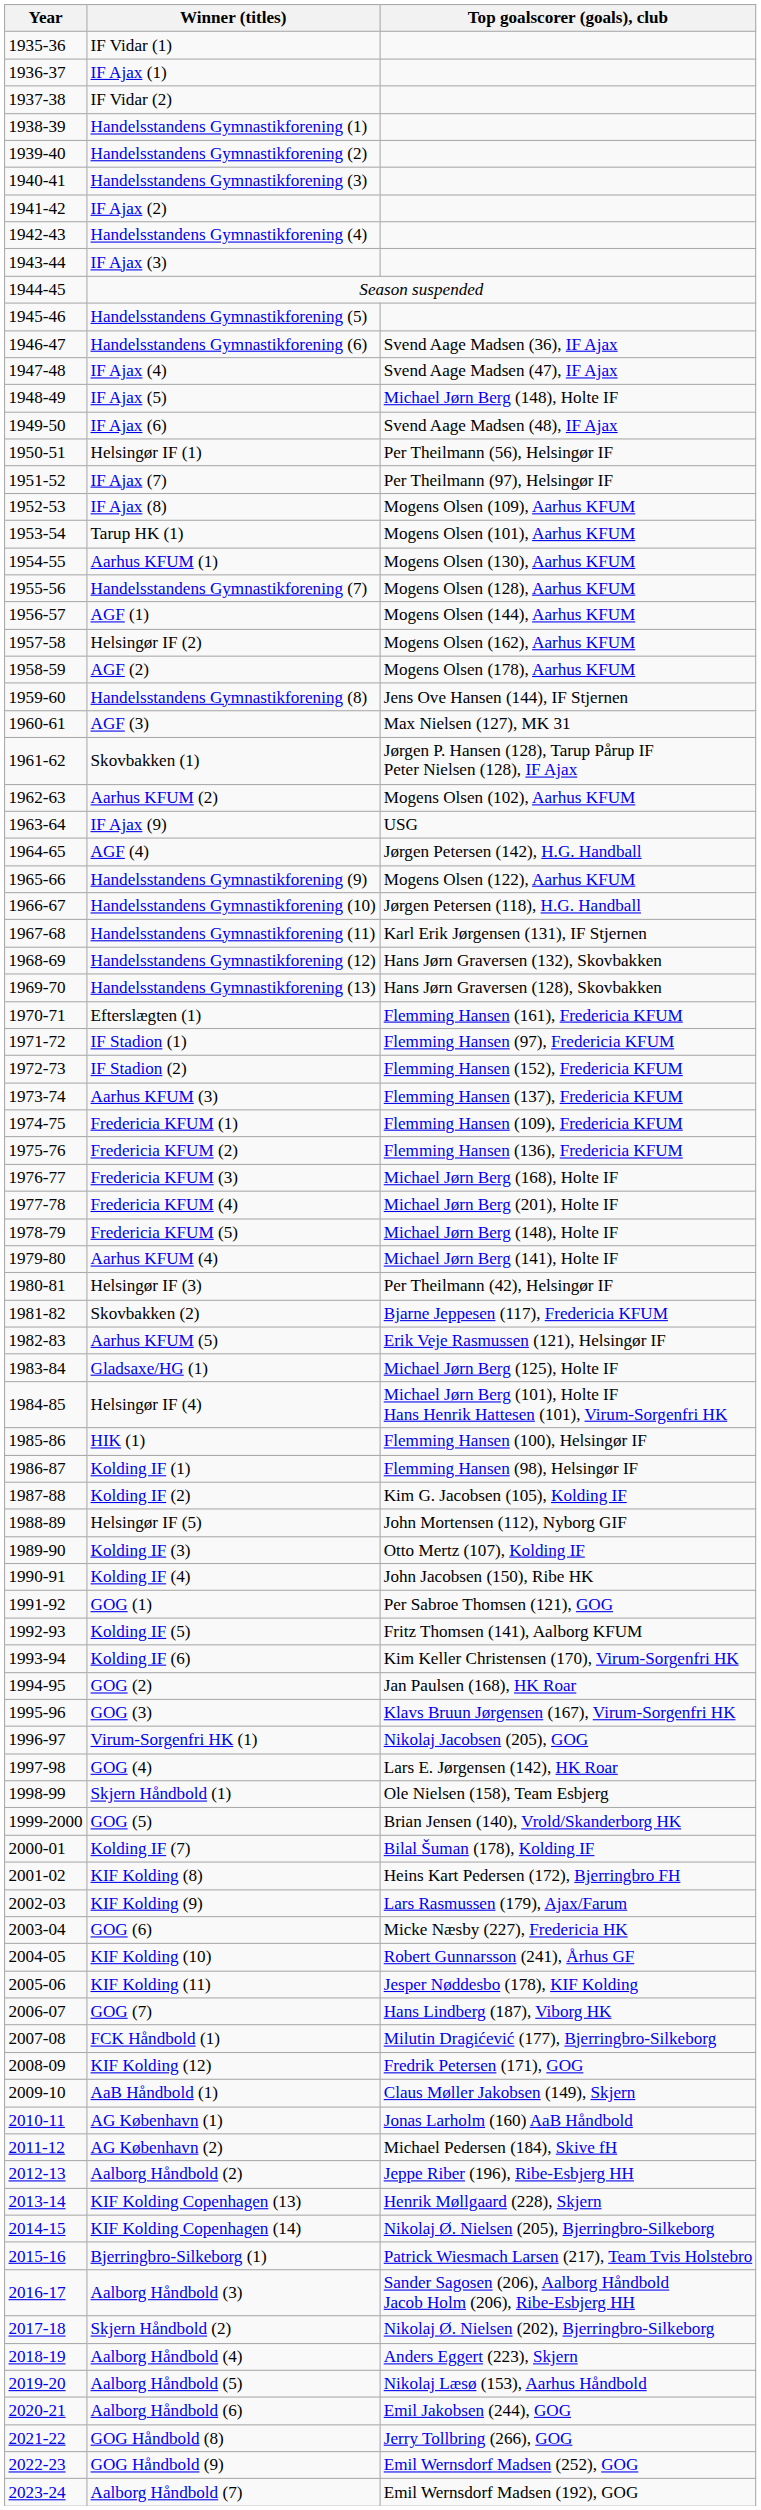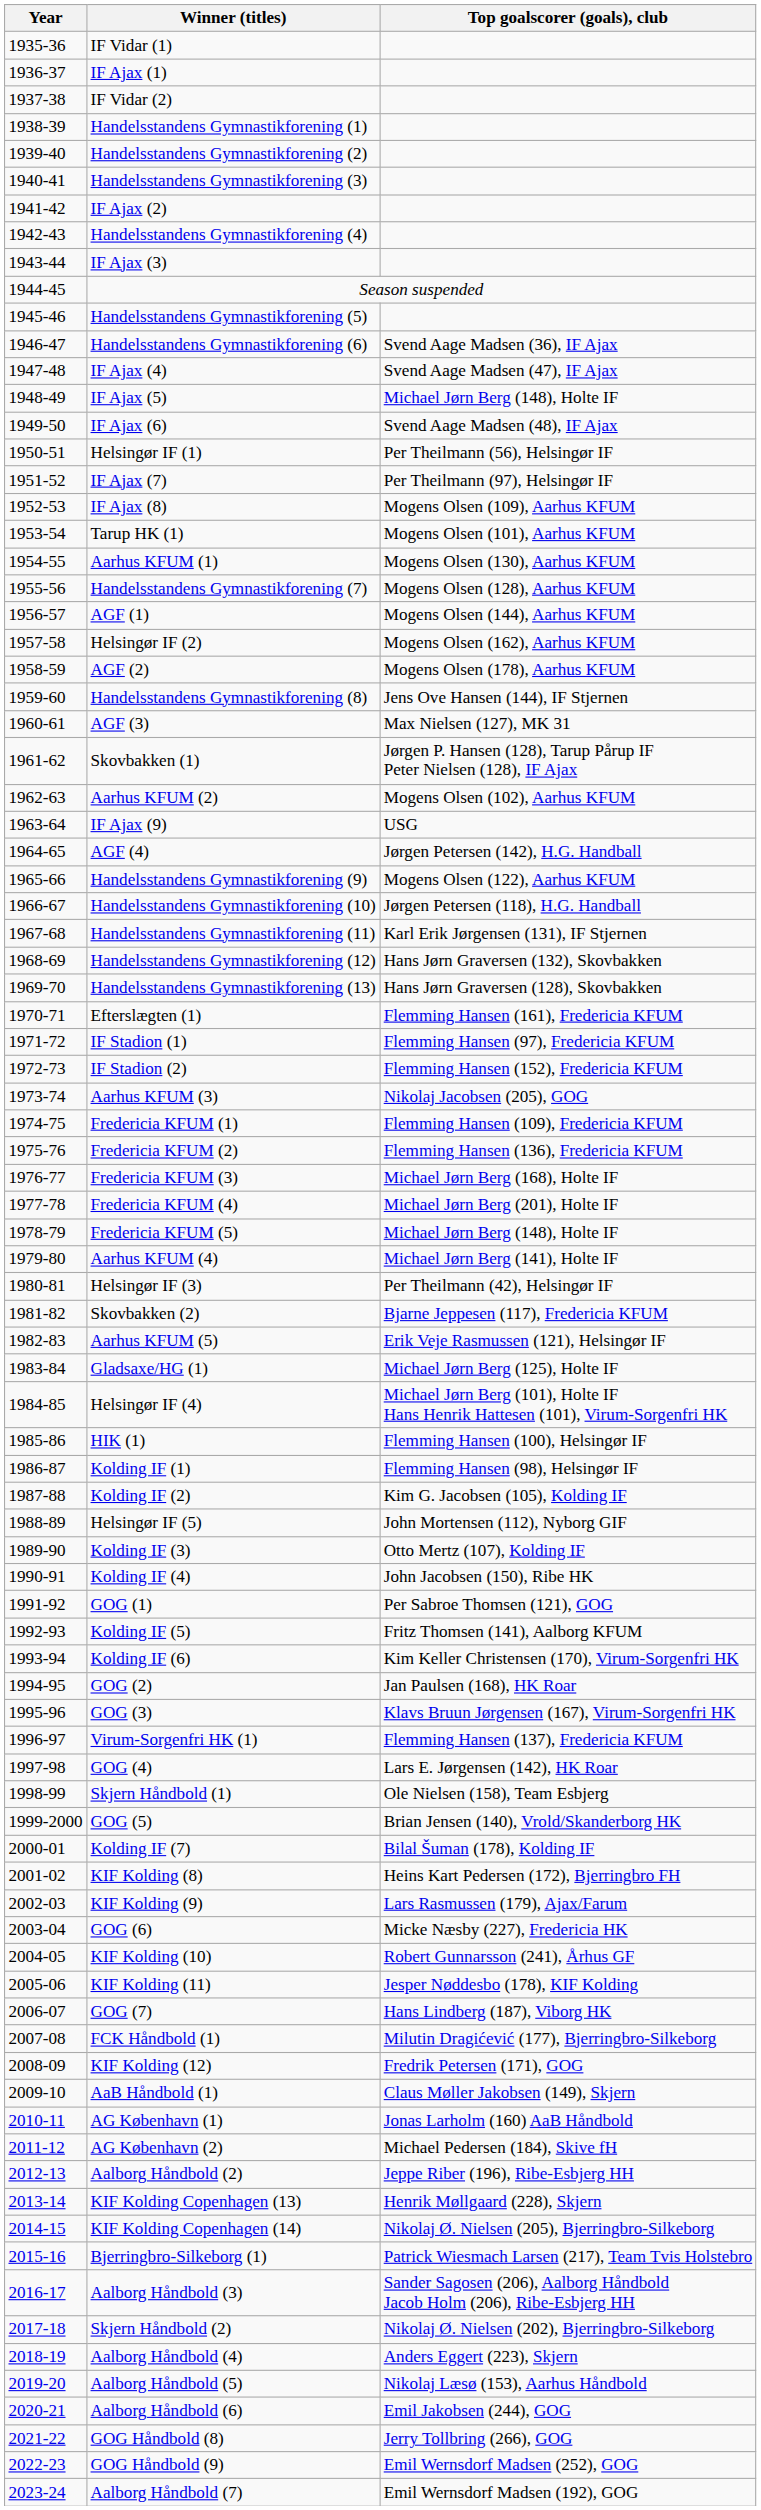(533, 1096) Flemming Hansen (137), Fredericia KFUM -> (486, 1096) Nikolaj Jacobsen (205), GOG
(486, 1739) Nikolaj Jacobsen (205), GOG -> (533, 1739) Flemming Hansen (137), Fredericia KFUM
